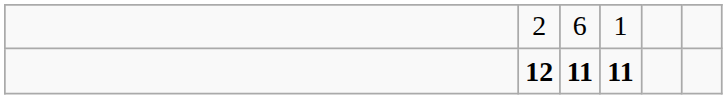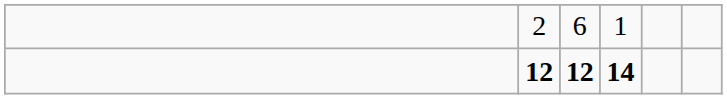(580, 70) 11 -> (580, 70) 12
(621, 70) 11 -> (621, 70) 14
